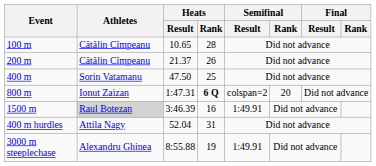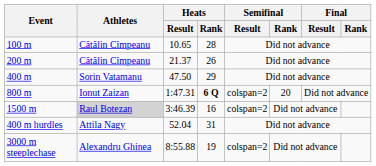(211, 77) 25 -> (211, 77) 29
(247, 109) 1:49.91 -> (247, 109) colspan=2
(247, 147) 1:49.91 -> (247, 147) colspan=2
